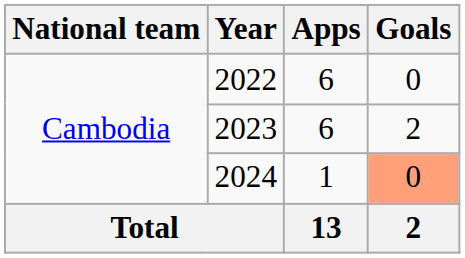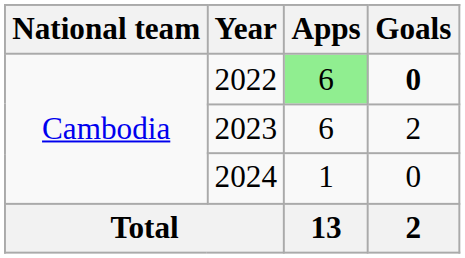(326, 78) no background -> (326, 78) lightgreen background
(413, 78) normal -> (413, 78) bold
(413, 177) lightsalmon background -> (413, 177) no background
